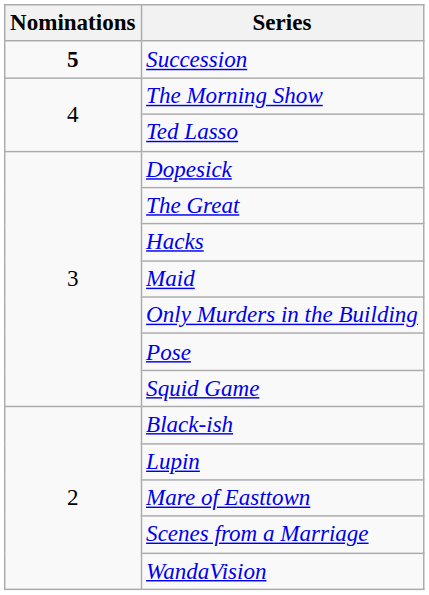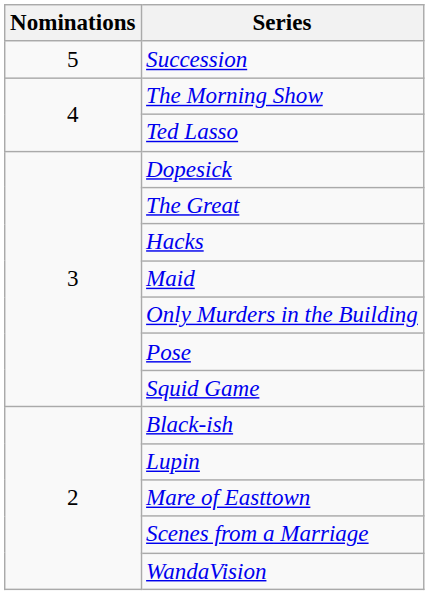(73, 59) bold -> (73, 59) normal
